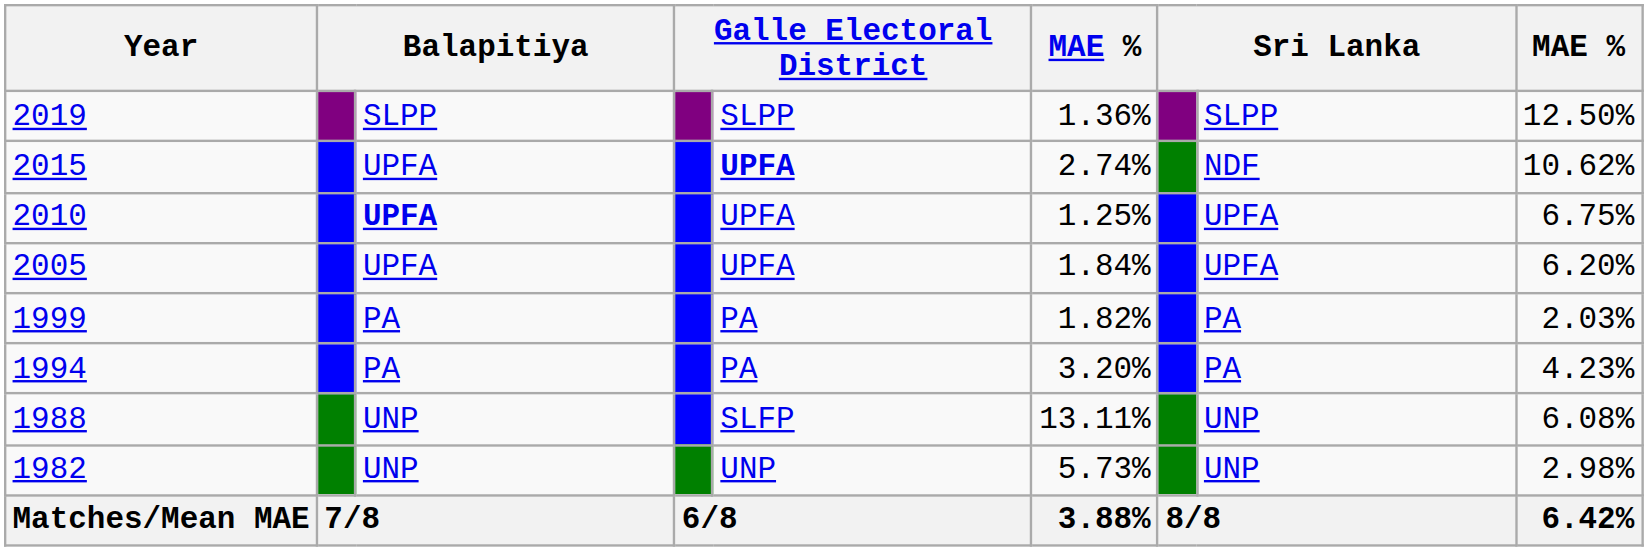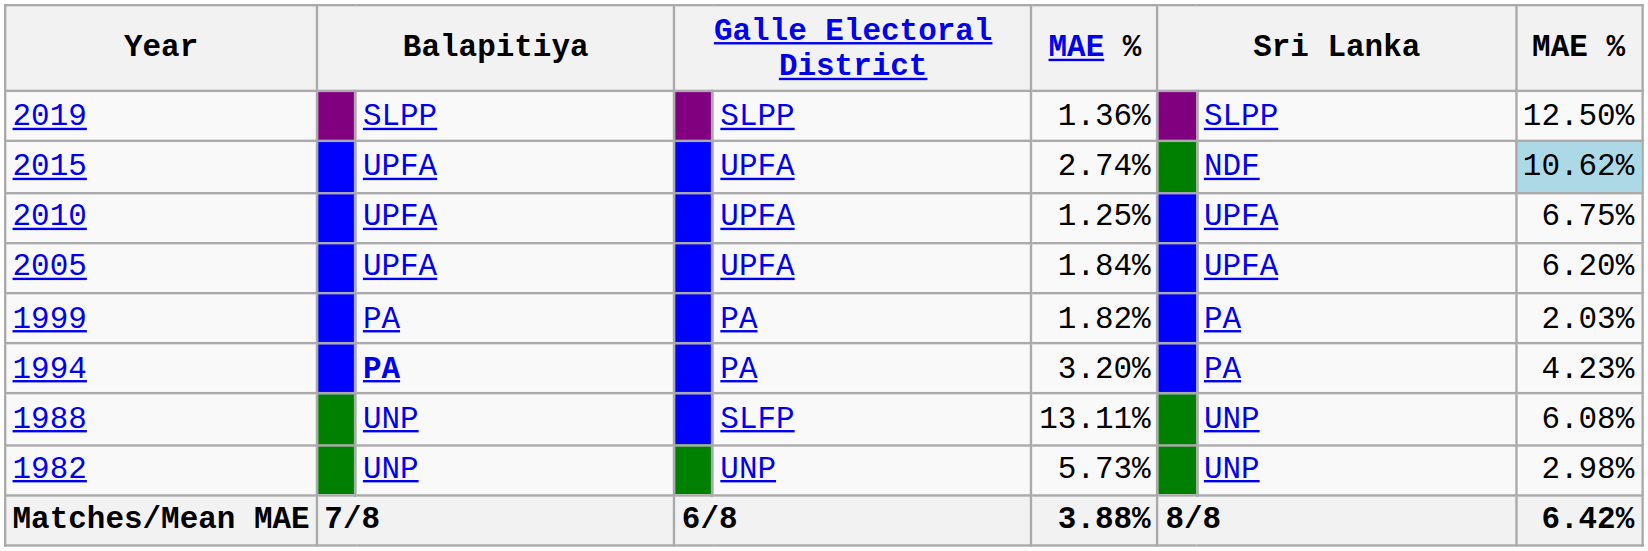(757, 167) bold -> (757, 167) normal
(1579, 167) no background -> (1579, 167) lightblue background
(400, 217) bold -> (400, 217) normal
(381, 369) normal -> (381, 369) bold
